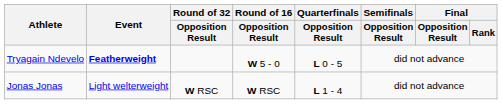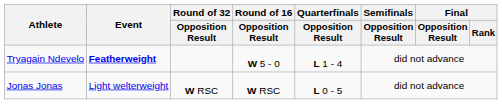(328, 64) L 0 - 5 -> (328, 64) L 1 - 4
(328, 91) L 1 - 4 -> (328, 91) L 0 - 5
